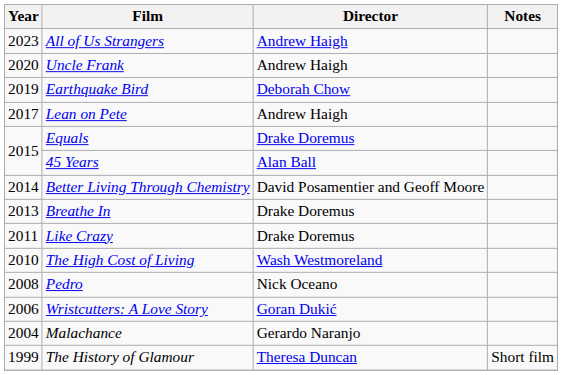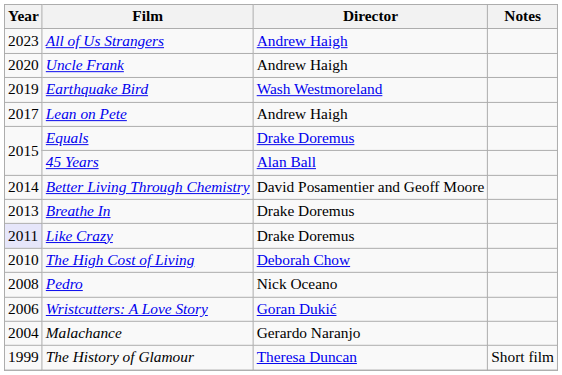(303, 89) Deborah Chow -> (320, 89) Wash Westmoreland
(23, 235) no background -> (23, 235) lavender background
(320, 260) Wash Westmoreland -> (303, 260) Deborah Chow
